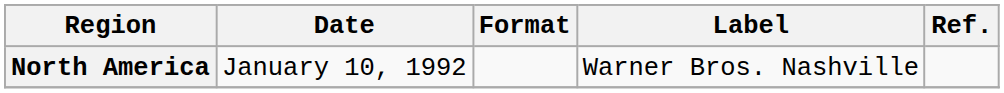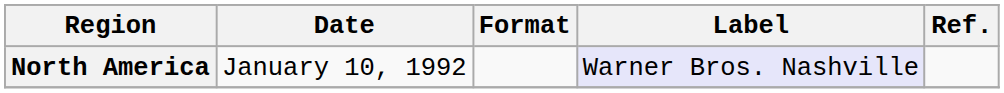(751, 67) no background -> (751, 67) lavender background
